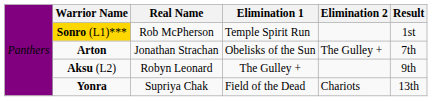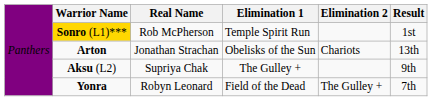(352, 50) The Gulley + -> (340, 50) Chariots
(409, 50) 7th -> (409, 50) 13th
(176, 68) Robyn Leonard -> (176, 68) Supriya Chak
(176, 86) Supriya Chak -> (176, 86) Robyn Leonard
(340, 86) Chariots -> (352, 86) The Gulley +
(409, 86) 13th -> (409, 86) 7th
